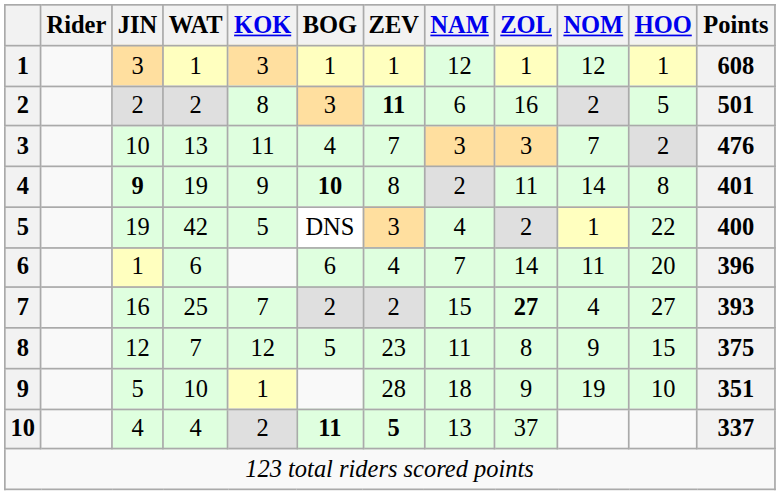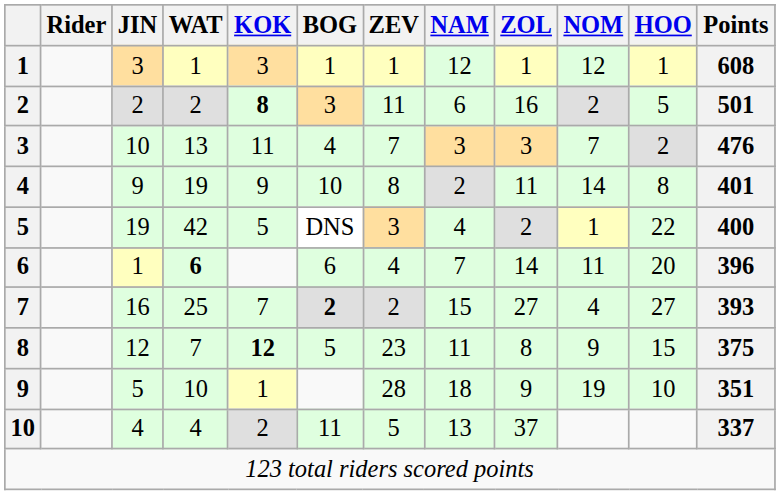(263, 105) normal -> (263, 105) bold
(394, 105) bold -> (394, 105) normal
(138, 186) bold -> (138, 186) normal
(330, 186) bold -> (330, 186) normal
(196, 267) normal -> (196, 267) bold
(330, 307) normal -> (330, 307) bold
(526, 307) bold -> (526, 307) normal
(263, 348) normal -> (263, 348) bold
(330, 428) bold -> (330, 428) normal
(394, 428) bold -> (394, 428) normal
